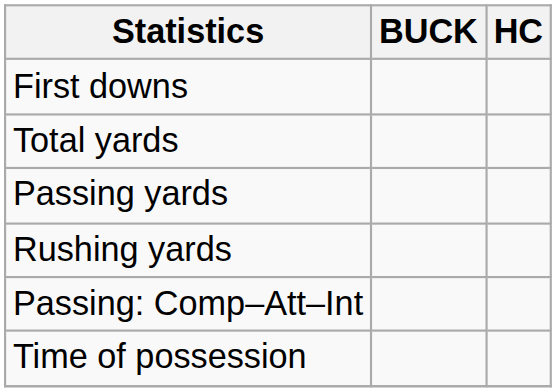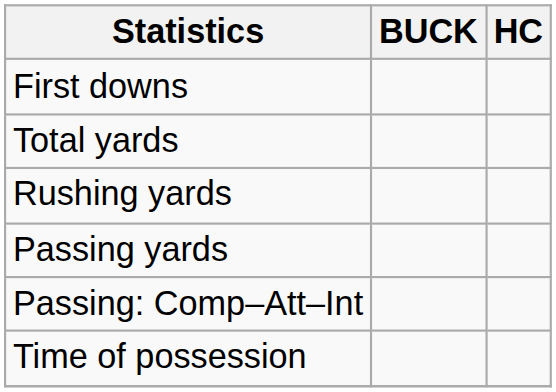rows swapped: (122, 249) <-> (120, 194)
